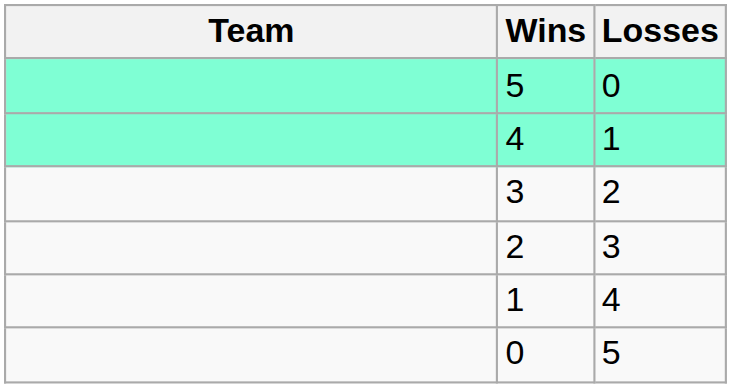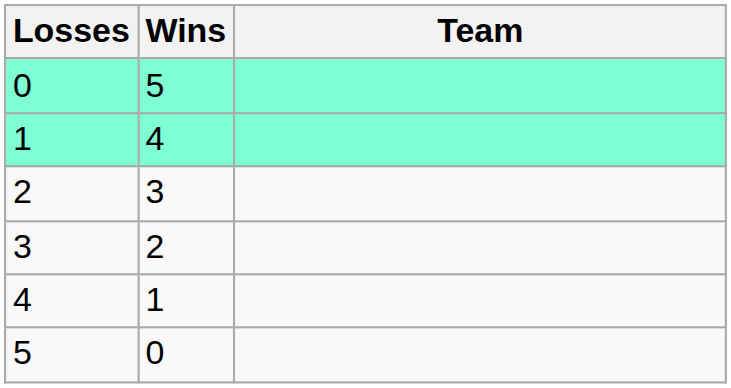columns swapped: (251, 31) <-> (660, 31)
